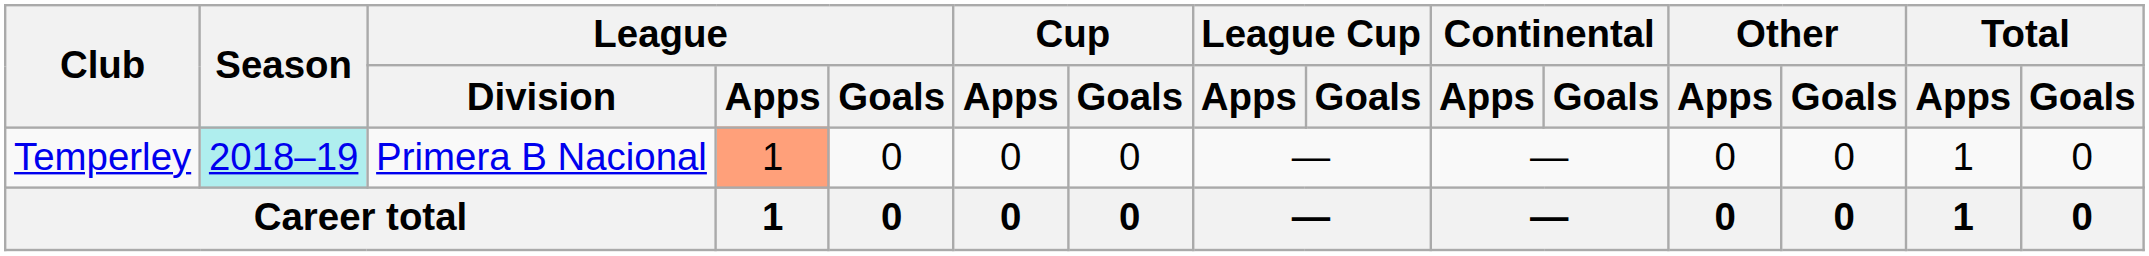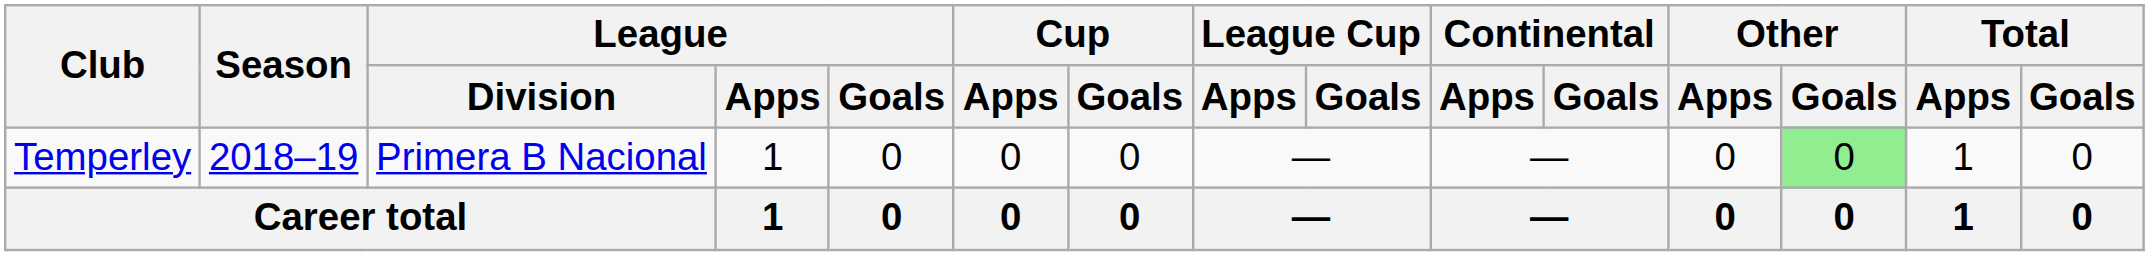(284, 156) paleturquoise background -> (284, 156) no background
(773, 156) lightsalmon background -> (773, 156) no background
(1844, 156) no background -> (1844, 156) lightgreen background
